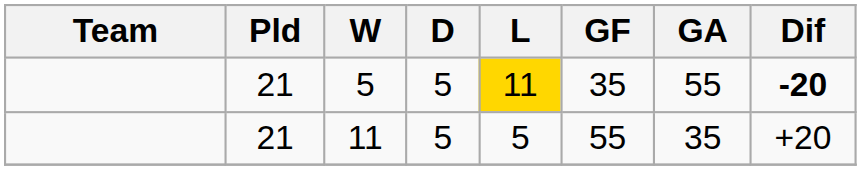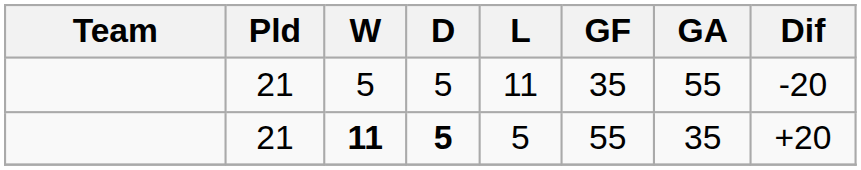(520, 84) gold background -> (520, 84) no background
(803, 84) bold -> (803, 84) normal
(365, 137) normal -> (365, 137) bold
(443, 137) normal -> (443, 137) bold
